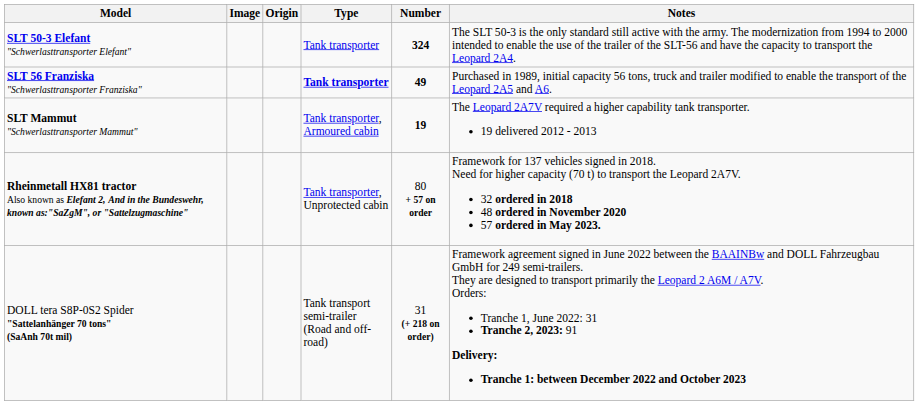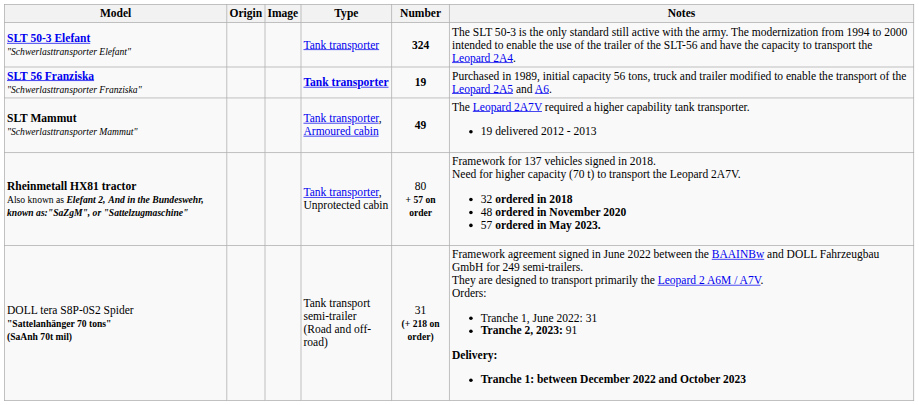columns swapped: (245, 13) <-> (282, 13)
(421, 82) 49 -> (421, 82) 19
(421, 125) 19 -> (421, 125) 49
